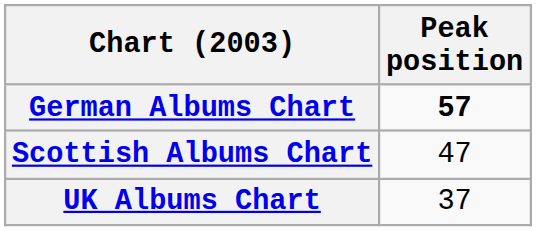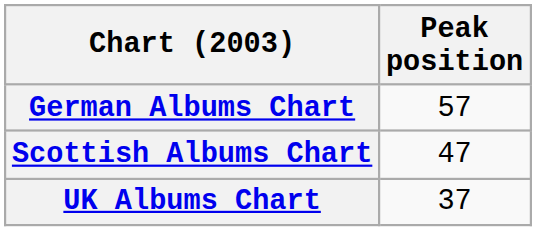(455, 108) bold -> (455, 108) normal
